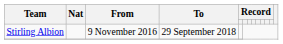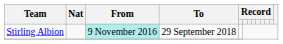(122, 31) no background -> (122, 31) paleturquoise background
